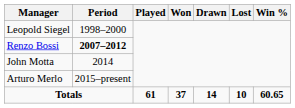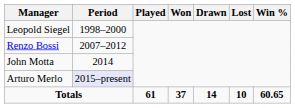(103, 45) bold -> (103, 45) normal
(103, 78) no background -> (103, 78) lavender background
